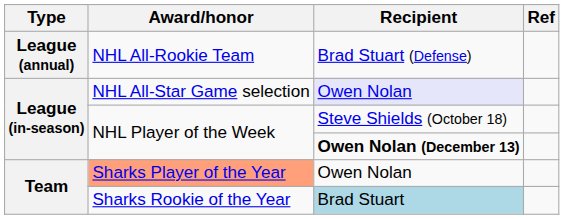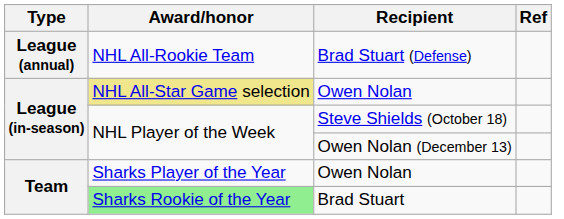(201, 91) no background -> (201, 91) khaki background
(365, 91) lavender background -> (365, 91) no background
(419, 145) bold -> (415, 145) normal
(189, 173) lightsalmon background -> (189, 173) no background
(191, 200) no background -> (191, 200) lightgreen background
(361, 200) lightblue background -> (361, 200) no background
